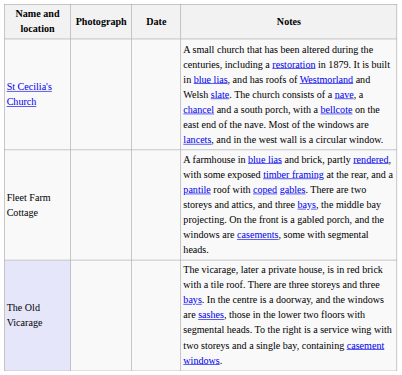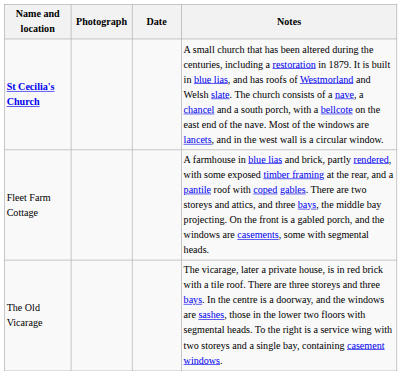(29, 94) normal -> (31, 94) bold
(25, 315) lavender background -> (25, 315) no background
